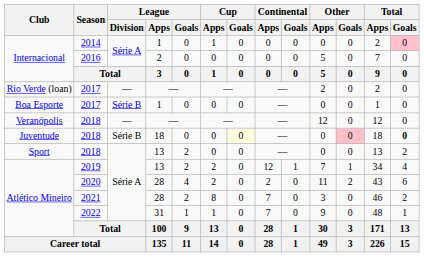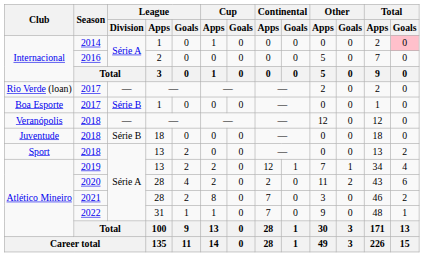(241, 136) lightyellow background -> (241, 136) no background
(350, 136) pink background -> (350, 136) no background
(405, 136) bold -> (405, 136) normal
